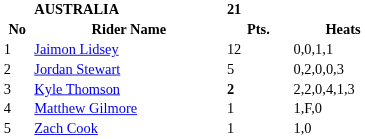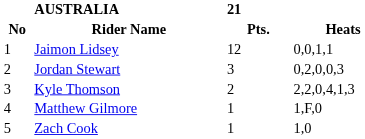(230, 69) 5 -> (230, 69) 3
(230, 89) bold -> (230, 89) normal
